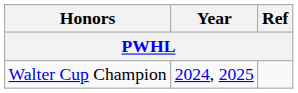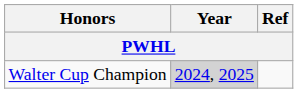(214, 74) no background -> (214, 74) lightgrey background
